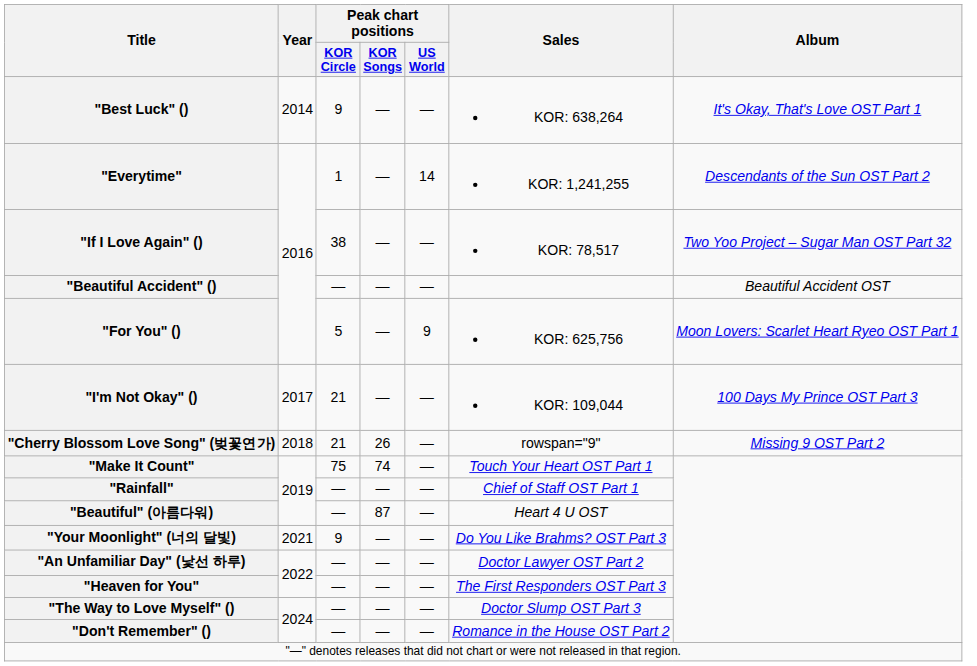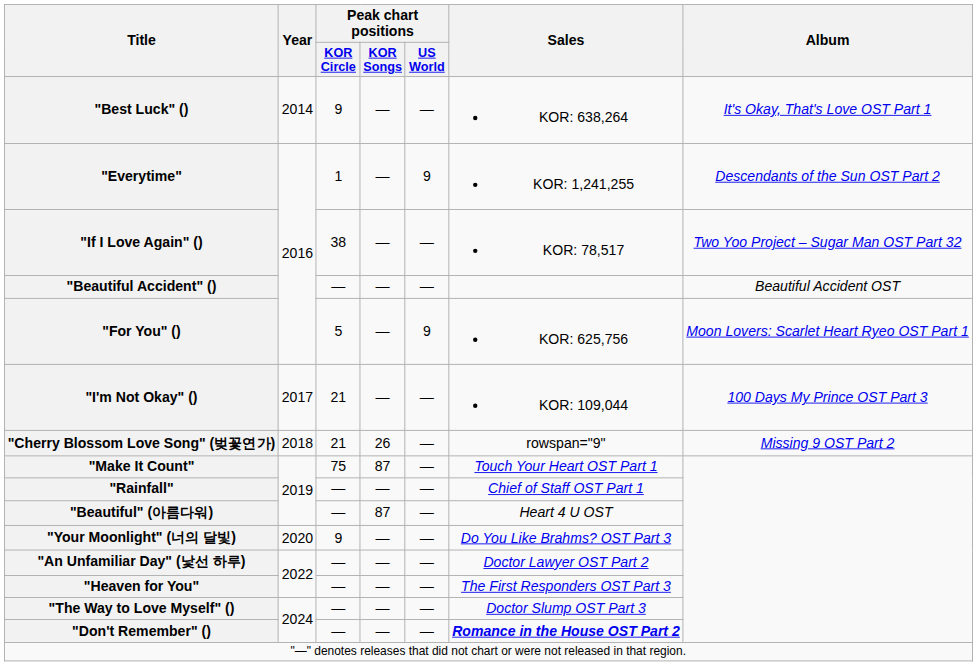(427, 176) 14 -> (427, 176) 9
(383, 466) 74 -> (383, 466) 87
(297, 537) 2021 -> (297, 537) 2020
(561, 631) normal -> (566, 631) bold
